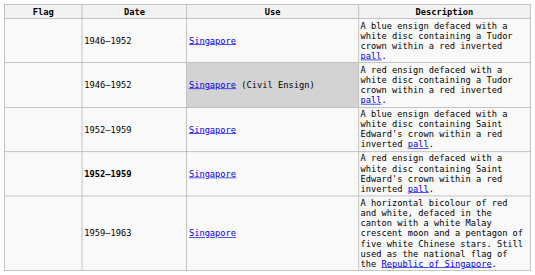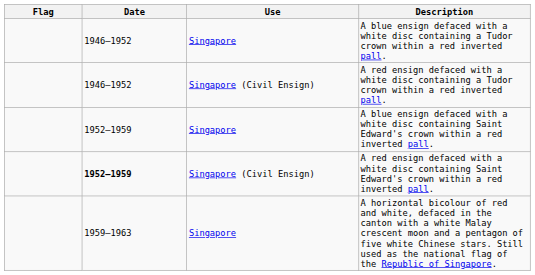(252, 85) lightgrey background -> (252, 85) no background
(213, 174) Singapore -> (252, 174) Singapore (Civil Ensign)
